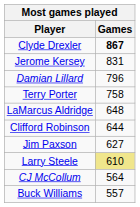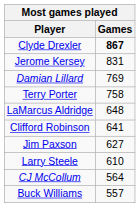(115, 78) 796 -> (115, 78) 769
(115, 128) 644 -> (115, 128) 641
(115, 161) khaki background -> (115, 161) no background
